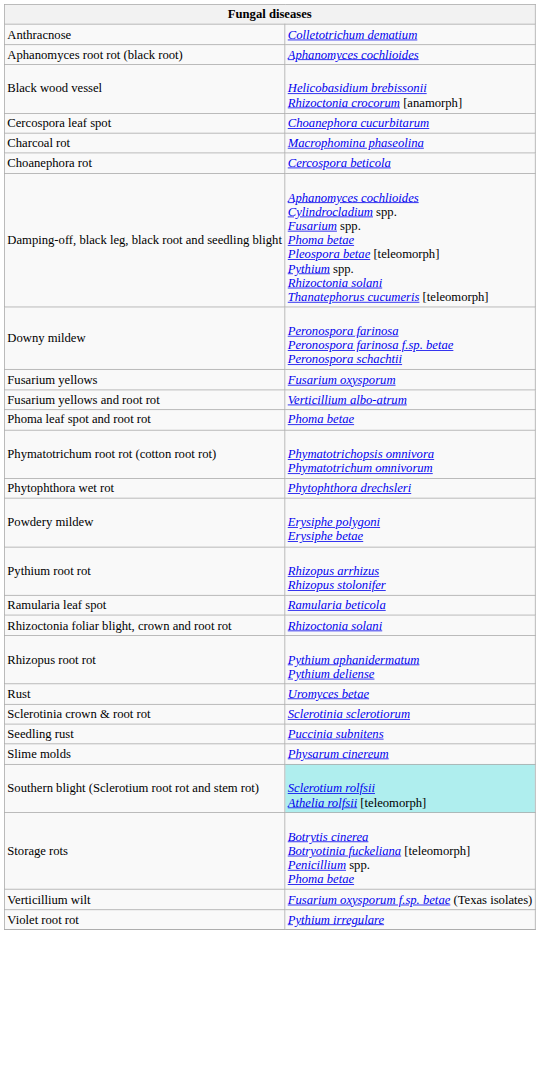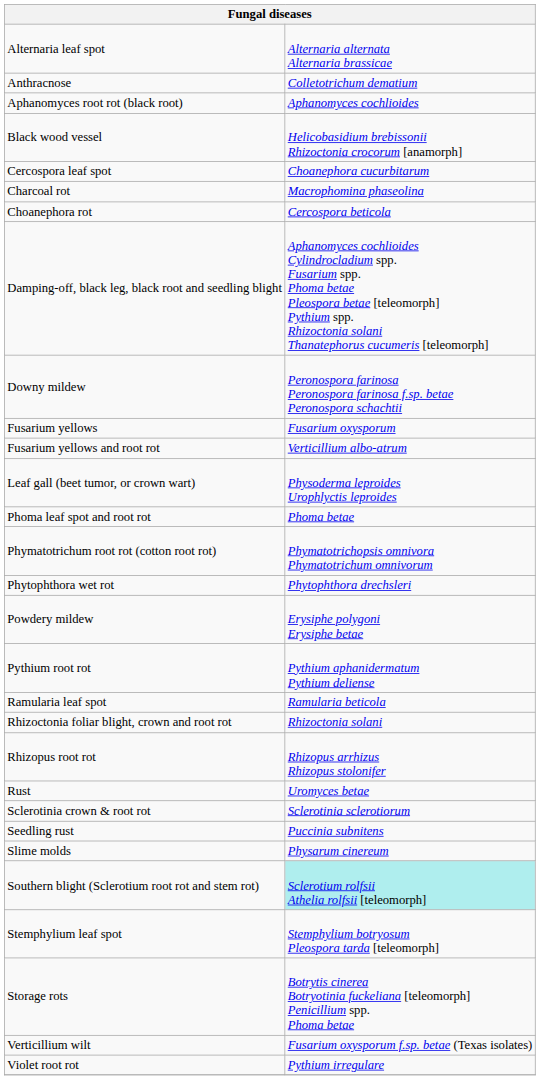+ row: (56, 48)
+ row: (101, 482)
(337, 578) Rhizopus arrhizus Rhizopus stolonifer -> (354, 675) Pythium aphanidermatum Pythium deliense
(354, 666) Pythium aphanidermatum Pythium deliense -> (337, 763) Rhizopus arrhizus Rhizopus stolonifer
+ row: (65, 933)
